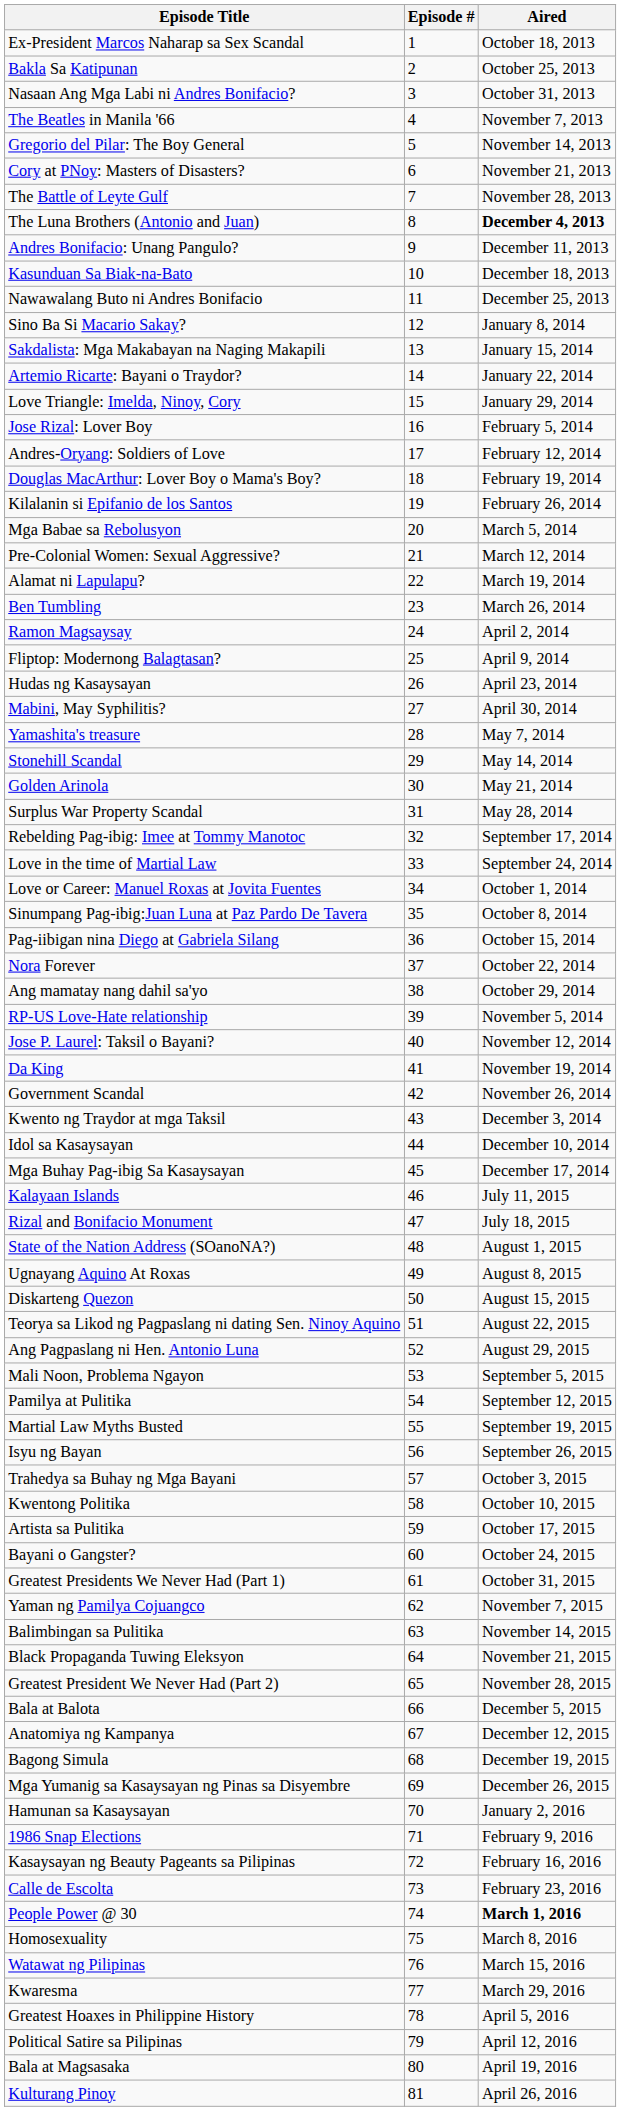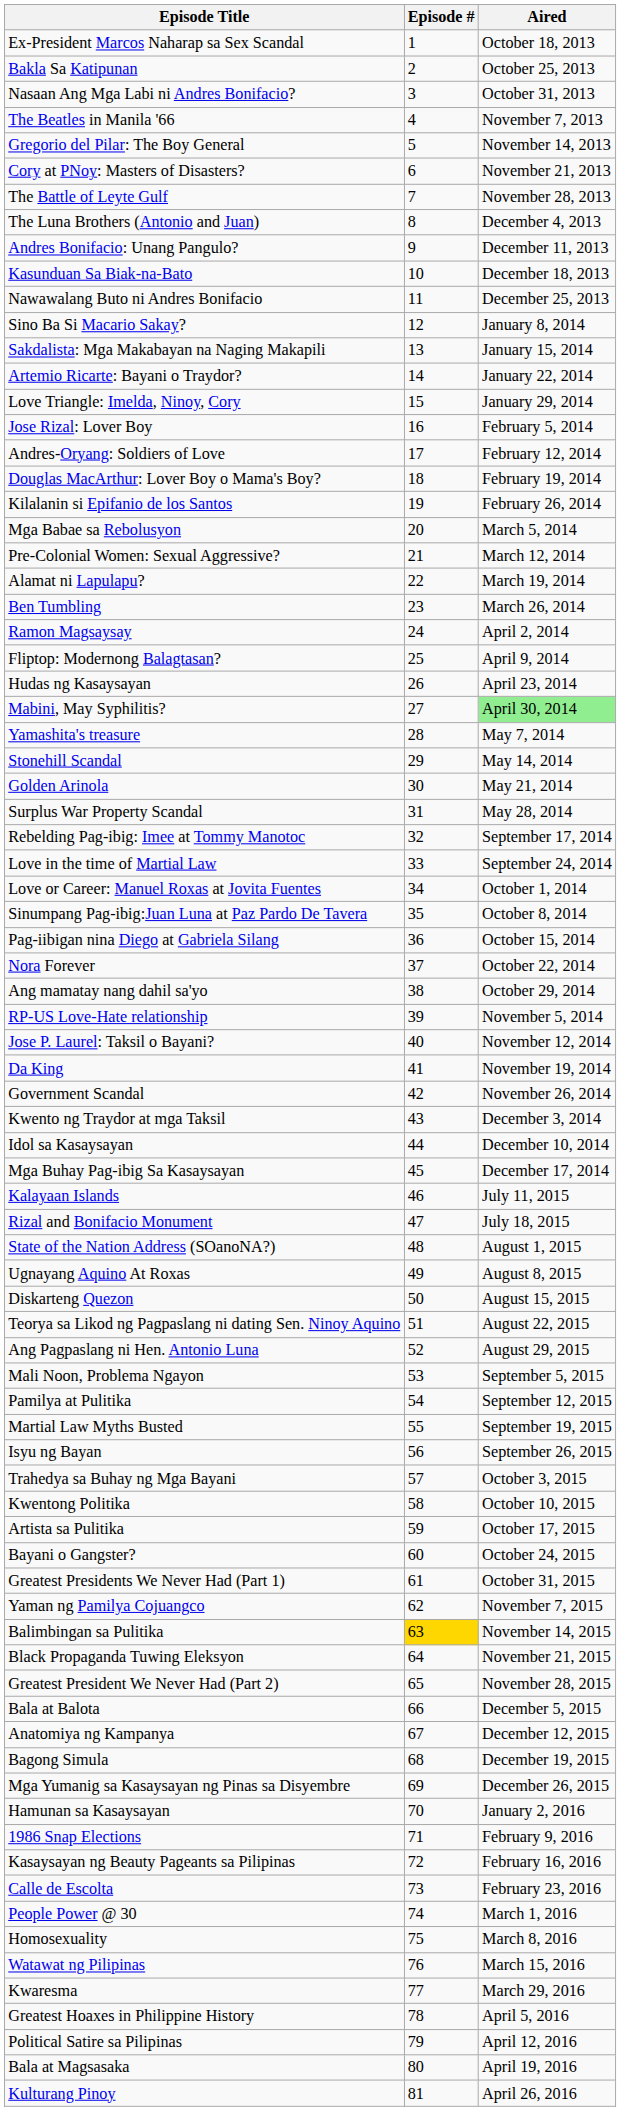(543, 222) bold -> (542, 222) normal
(529, 709) no background -> (529, 709) lightgreen background
(416, 1631) no background -> (416, 1631) gold background
(532, 1913) bold -> (529, 1913) normal
